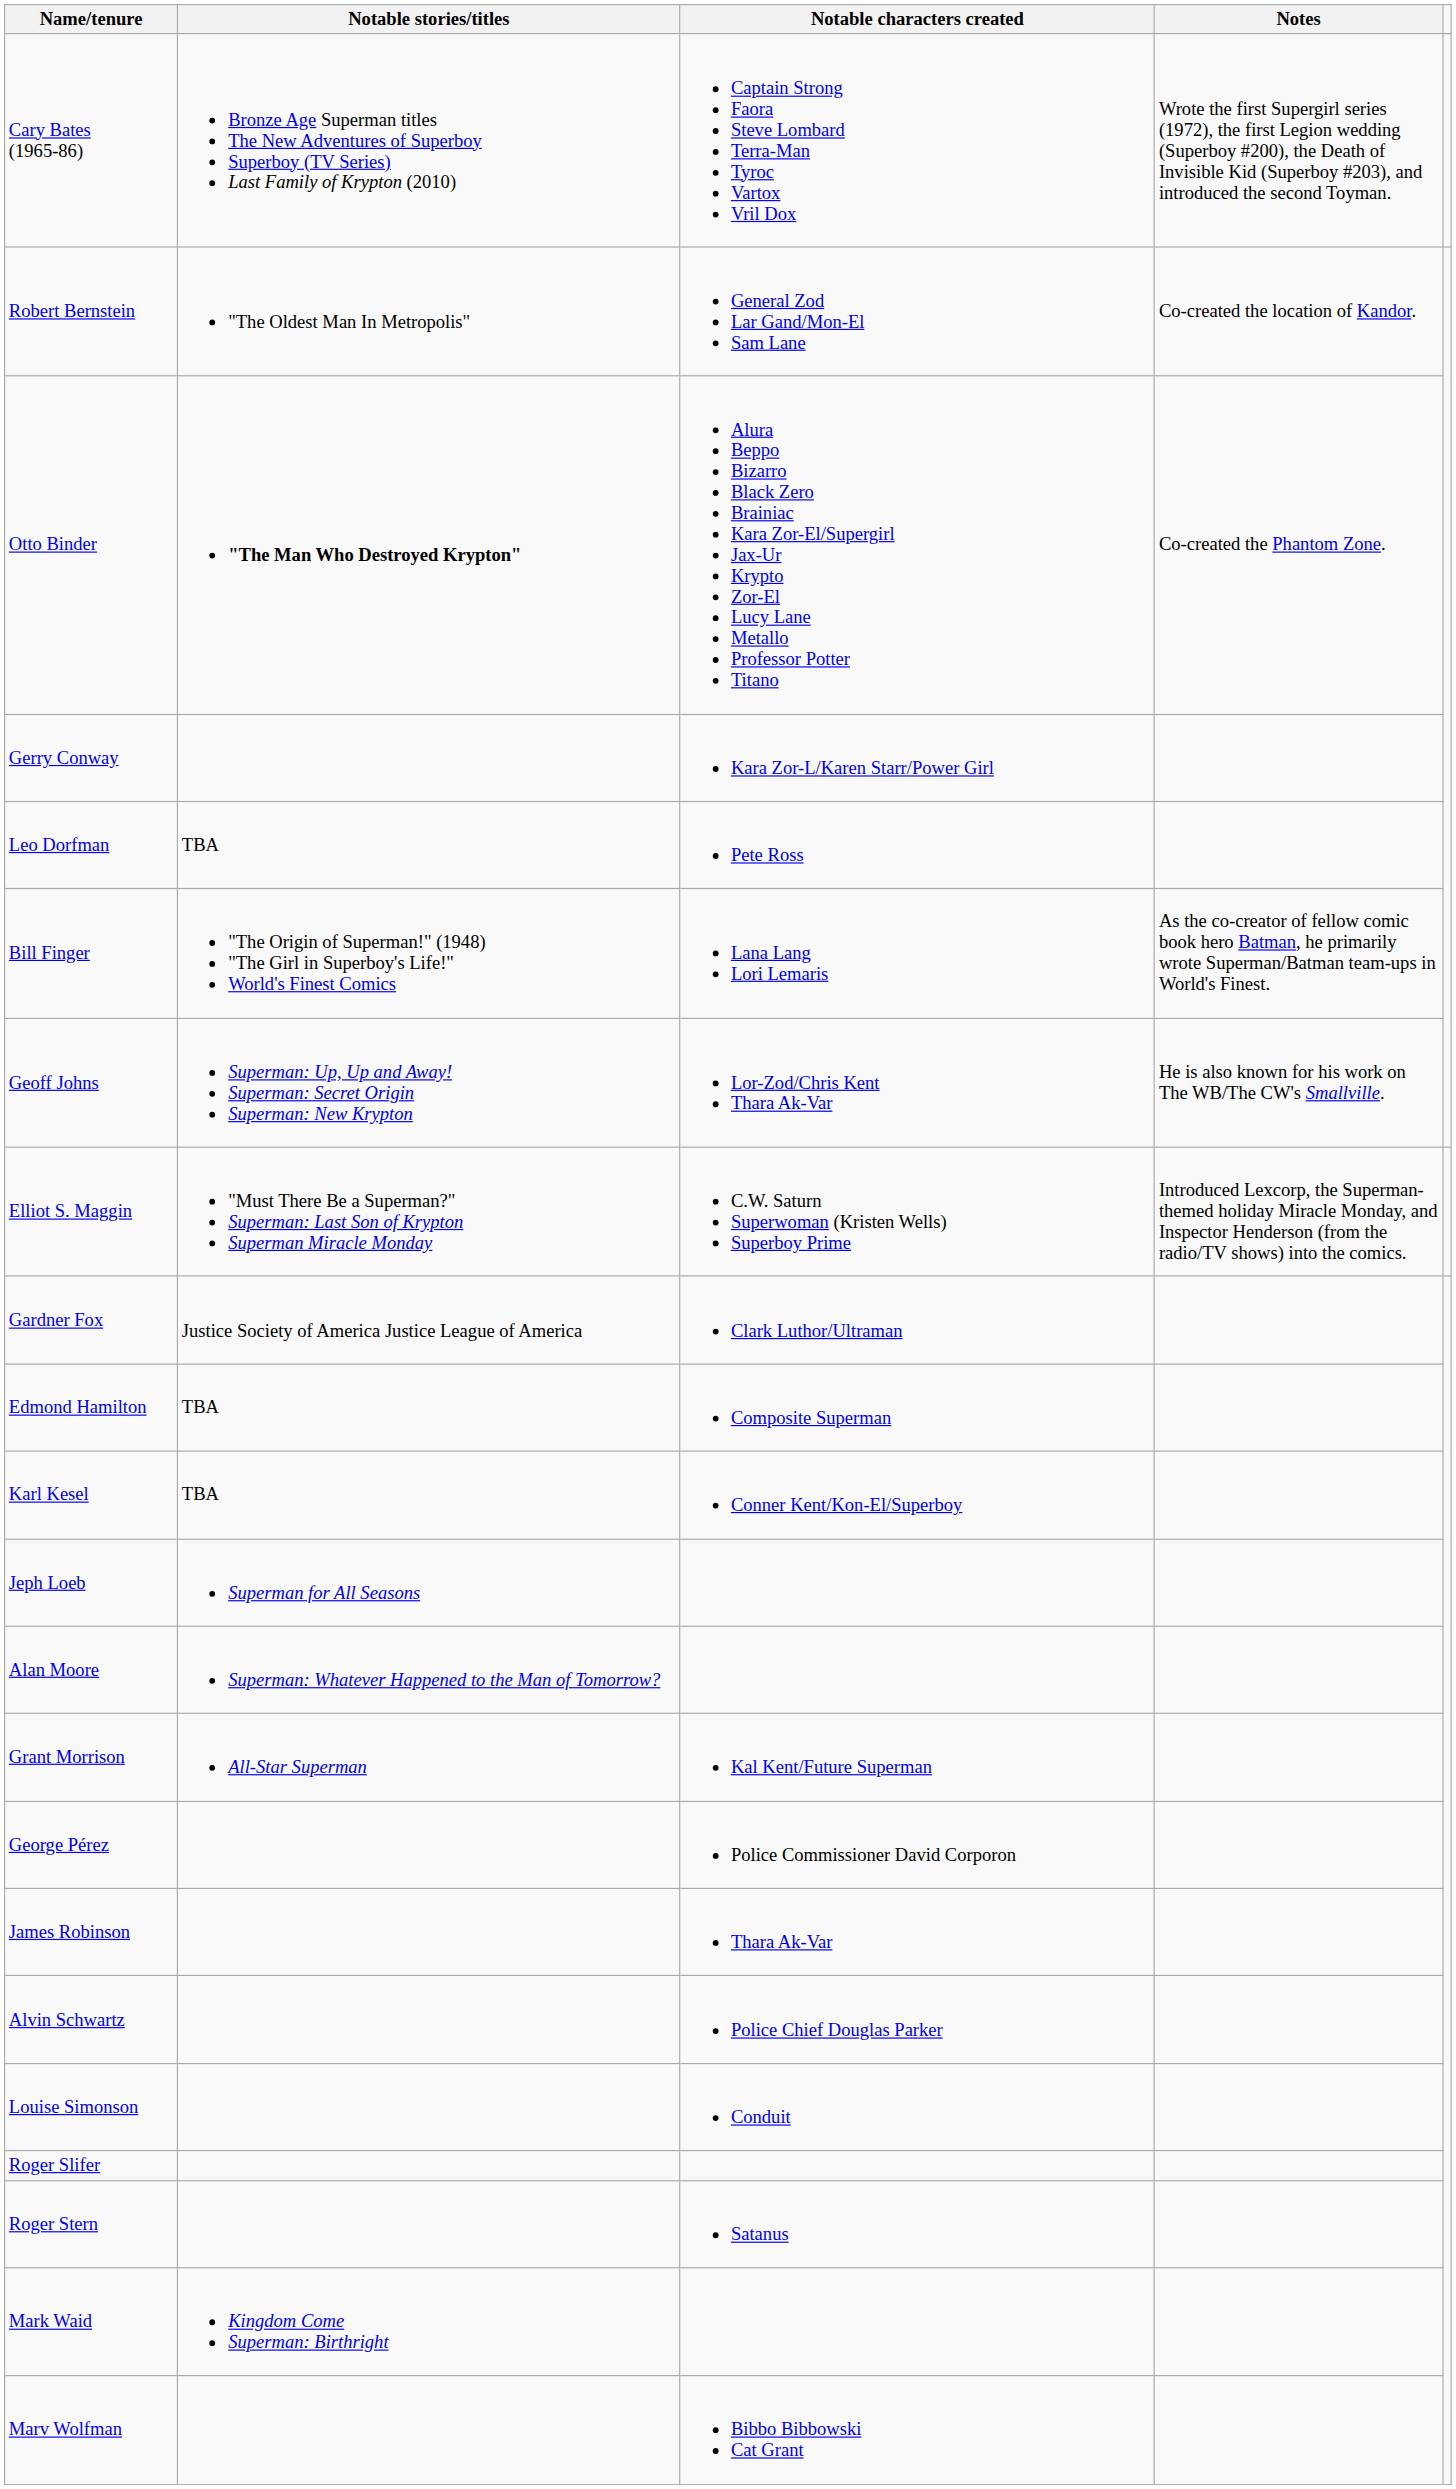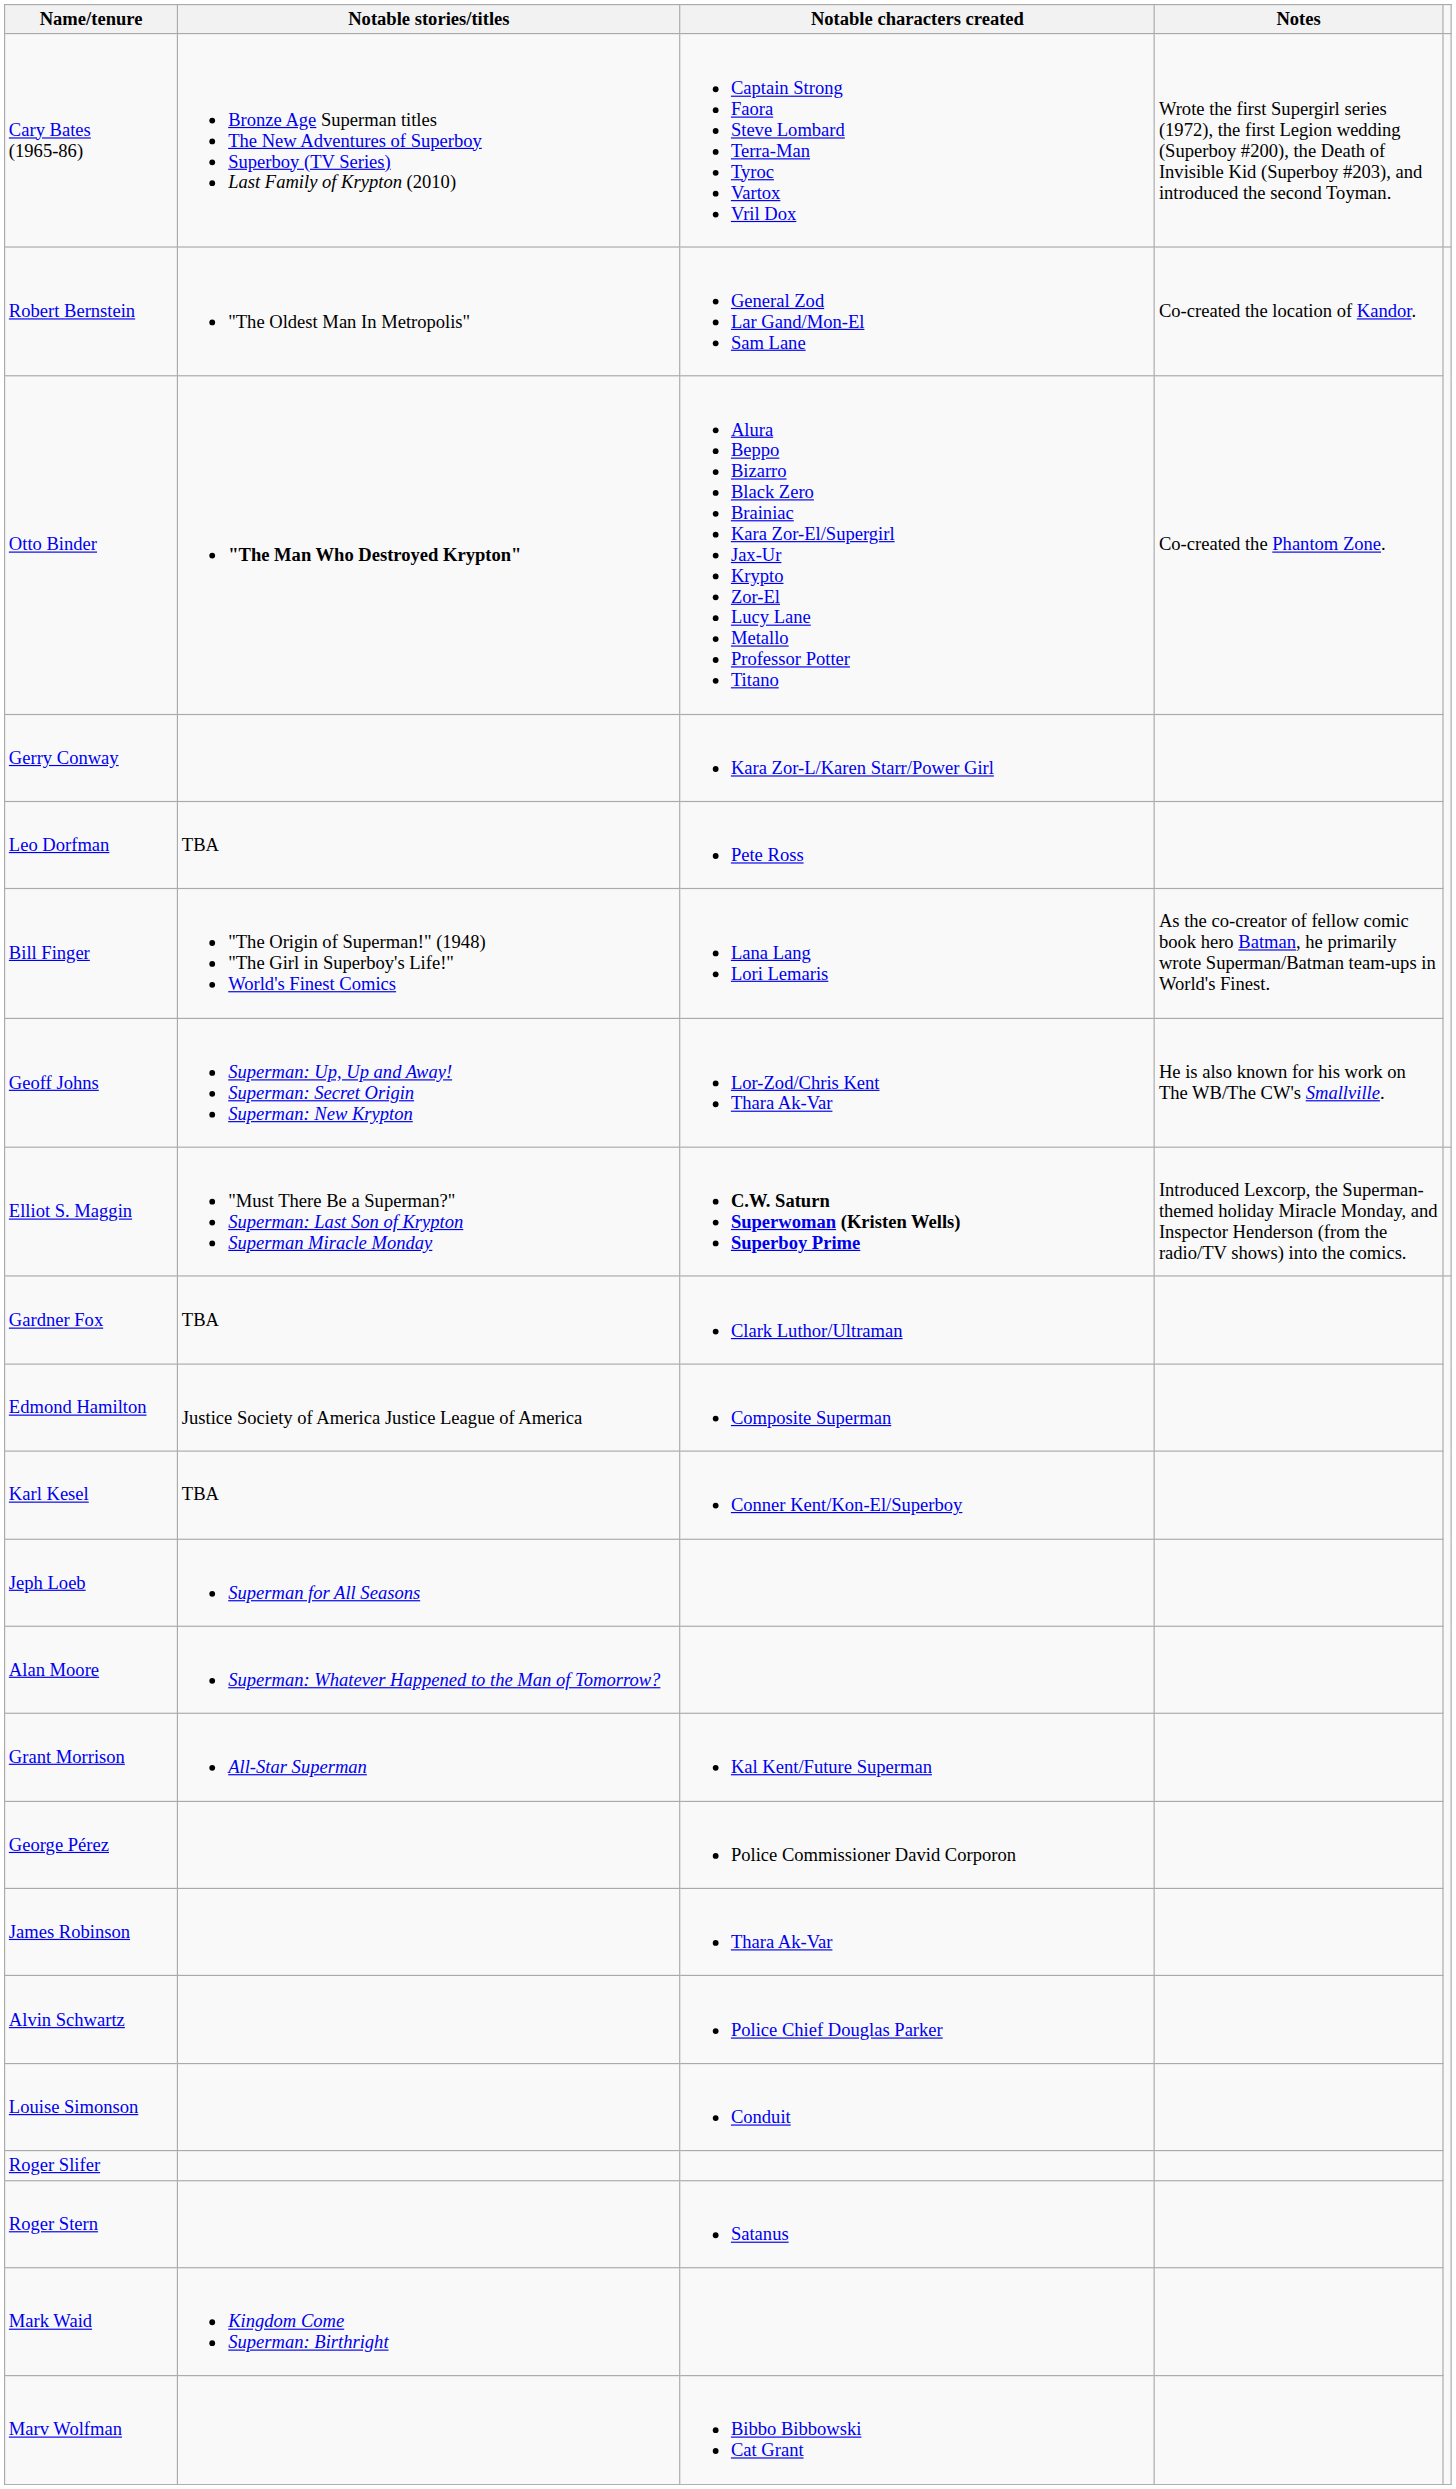(917, 1222) normal -> (917, 1222) bold
(382, 1330) Justice Society of America Justice League of America -> (200, 1320) TBA
(200, 1407) TBA -> (382, 1417) Justice Society of America Justice League of America
